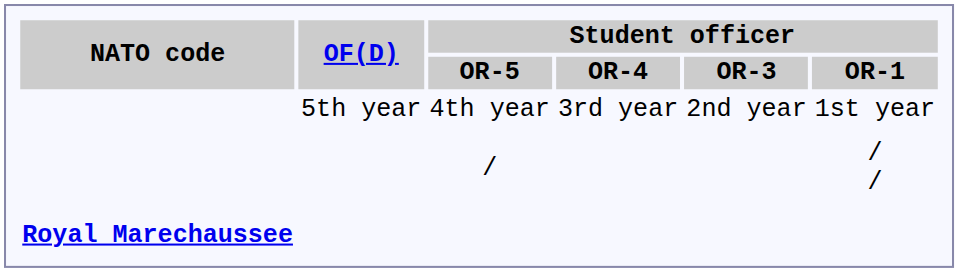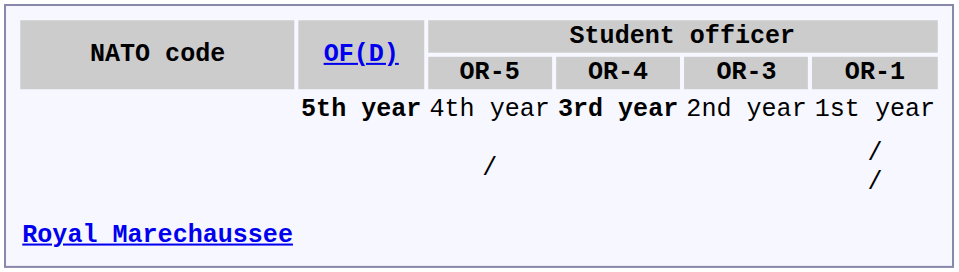(361, 110) normal -> (361, 110) bold
(618, 110) normal -> (618, 110) bold
